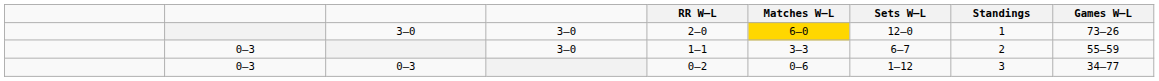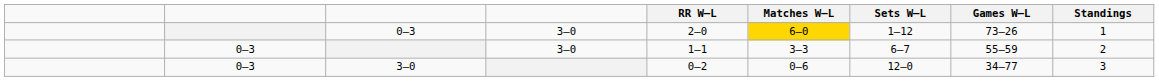columns swapped: (1103, 13) <-> (1002, 13)
(406, 31) 3–0 -> (406, 31) 0–3
(900, 31) 12–0 -> (900, 31) 1–12
(406, 67) 0–3 -> (406, 67) 3–0
(900, 67) 1–12 -> (900, 67) 12–0
